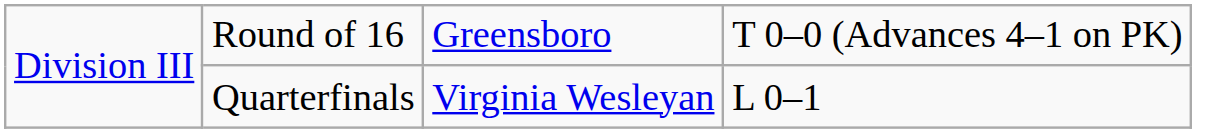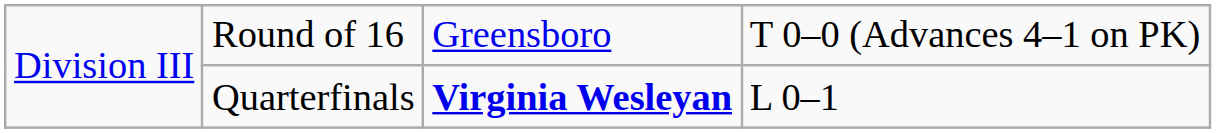(573, 95) normal -> (582, 95) bold
